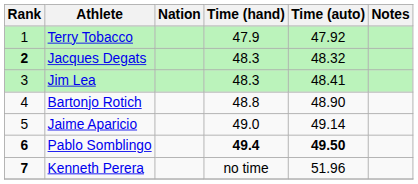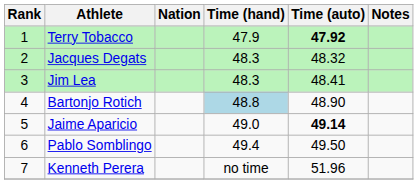(328, 37) normal -> (328, 37) bold
(24, 59) bold -> (24, 59) normal
(246, 102) no background -> (246, 102) lightblue background
(328, 124) normal -> (328, 124) bold
(24, 146) bold -> (24, 146) normal
(246, 146) bold -> (246, 146) normal
(328, 146) bold -> (328, 146) normal
(24, 168) bold -> (24, 168) normal
